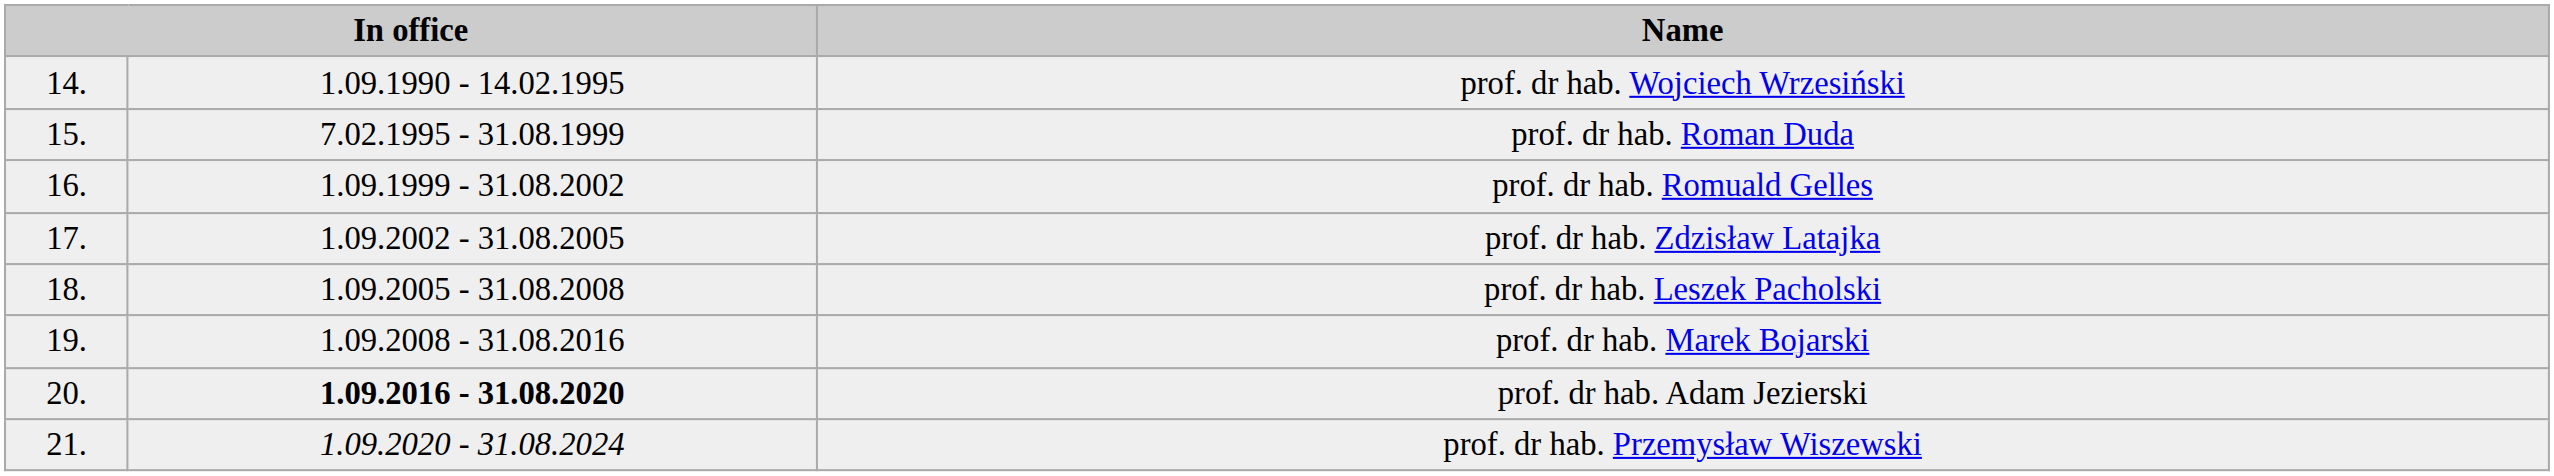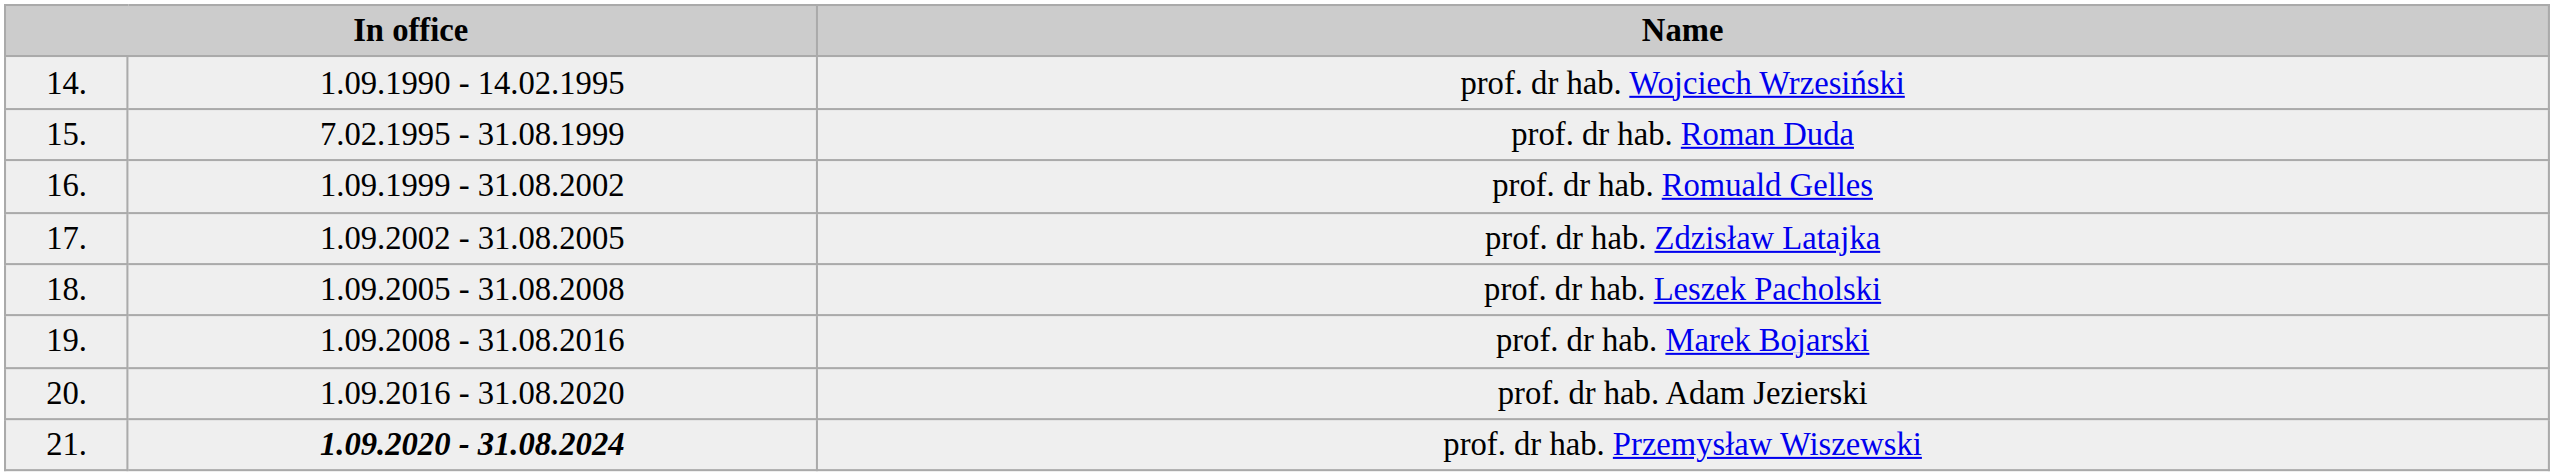(472, 392) bold -> (472, 392) normal
(472, 444) normal -> (472, 444) bold
